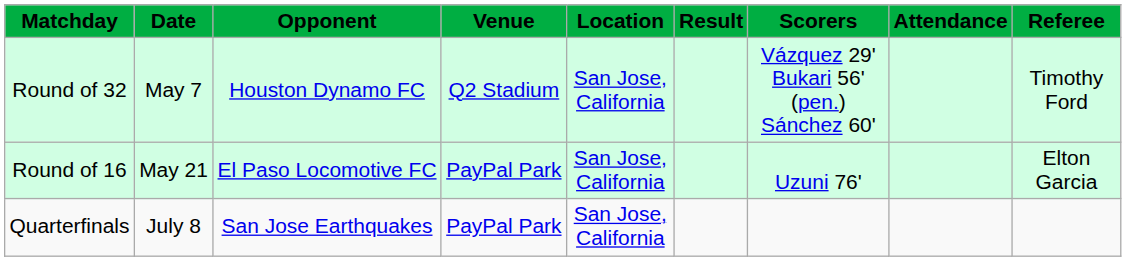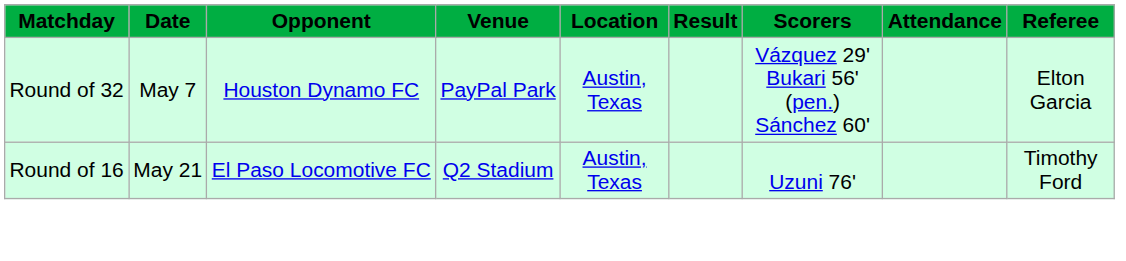(504, 89) Q2 Stadium -> (498, 89) PayPal Park
(620, 89) San Jose, California -> (615, 89) Austin, Texas
(1066, 89) Timothy Ford -> (1061, 89) Elton Garcia
(504, 170) PayPal Park -> (498, 170) Q2 Stadium
(620, 170) San Jose, California -> (615, 170) Austin, Texas
(1066, 170) Elton Garcia -> (1061, 170) Timothy Ford
- row: (69, 226)
